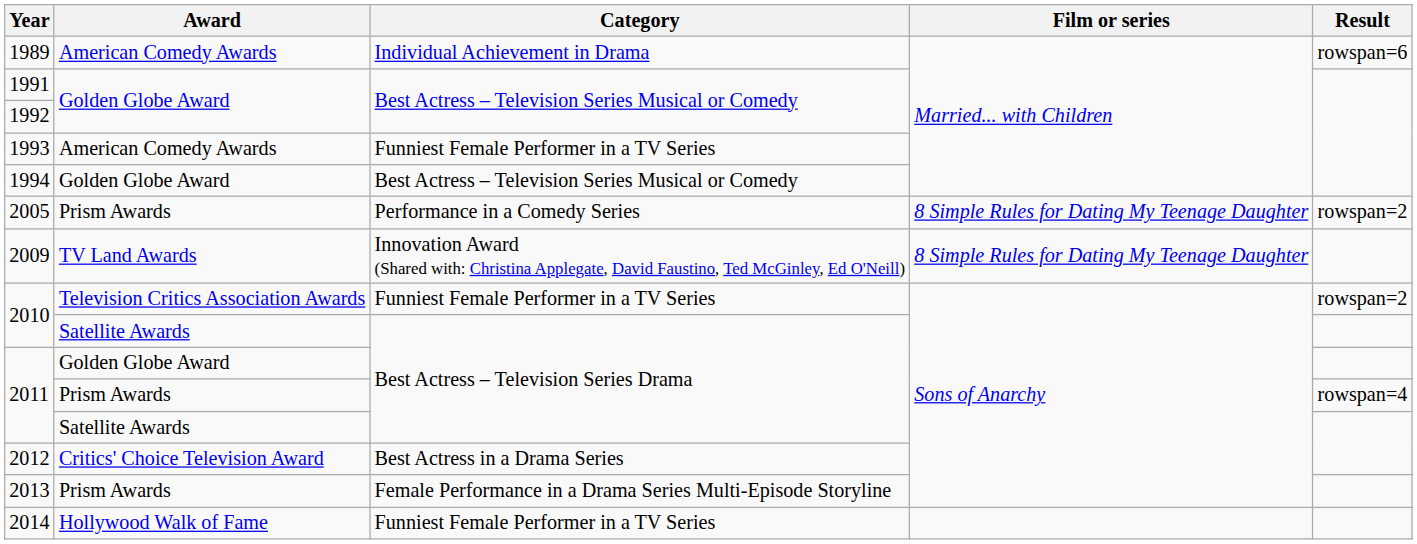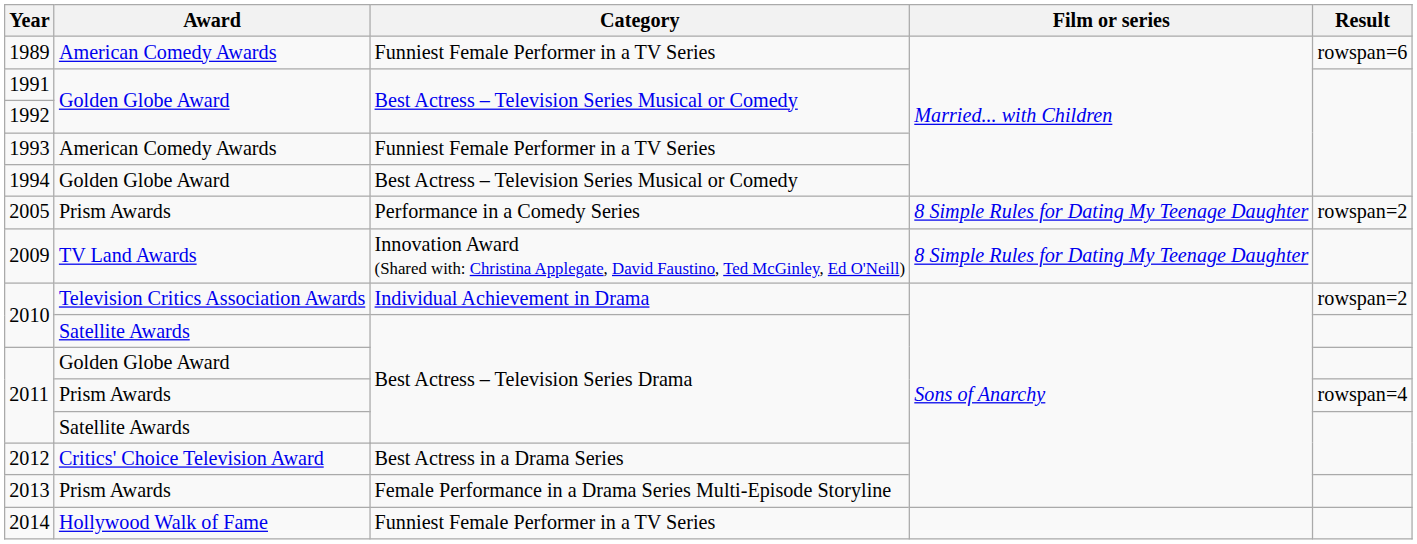(512, 52) Individual Achievement in Drama -> (545, 52) Funniest Female Performer in a TV Series
(545, 298) Funniest Female Performer in a TV Series -> (512, 298) Individual Achievement in Drama
